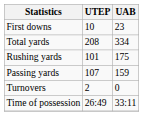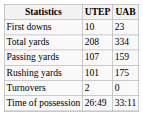rows swapped: (34, 57) <-> (33, 73)
